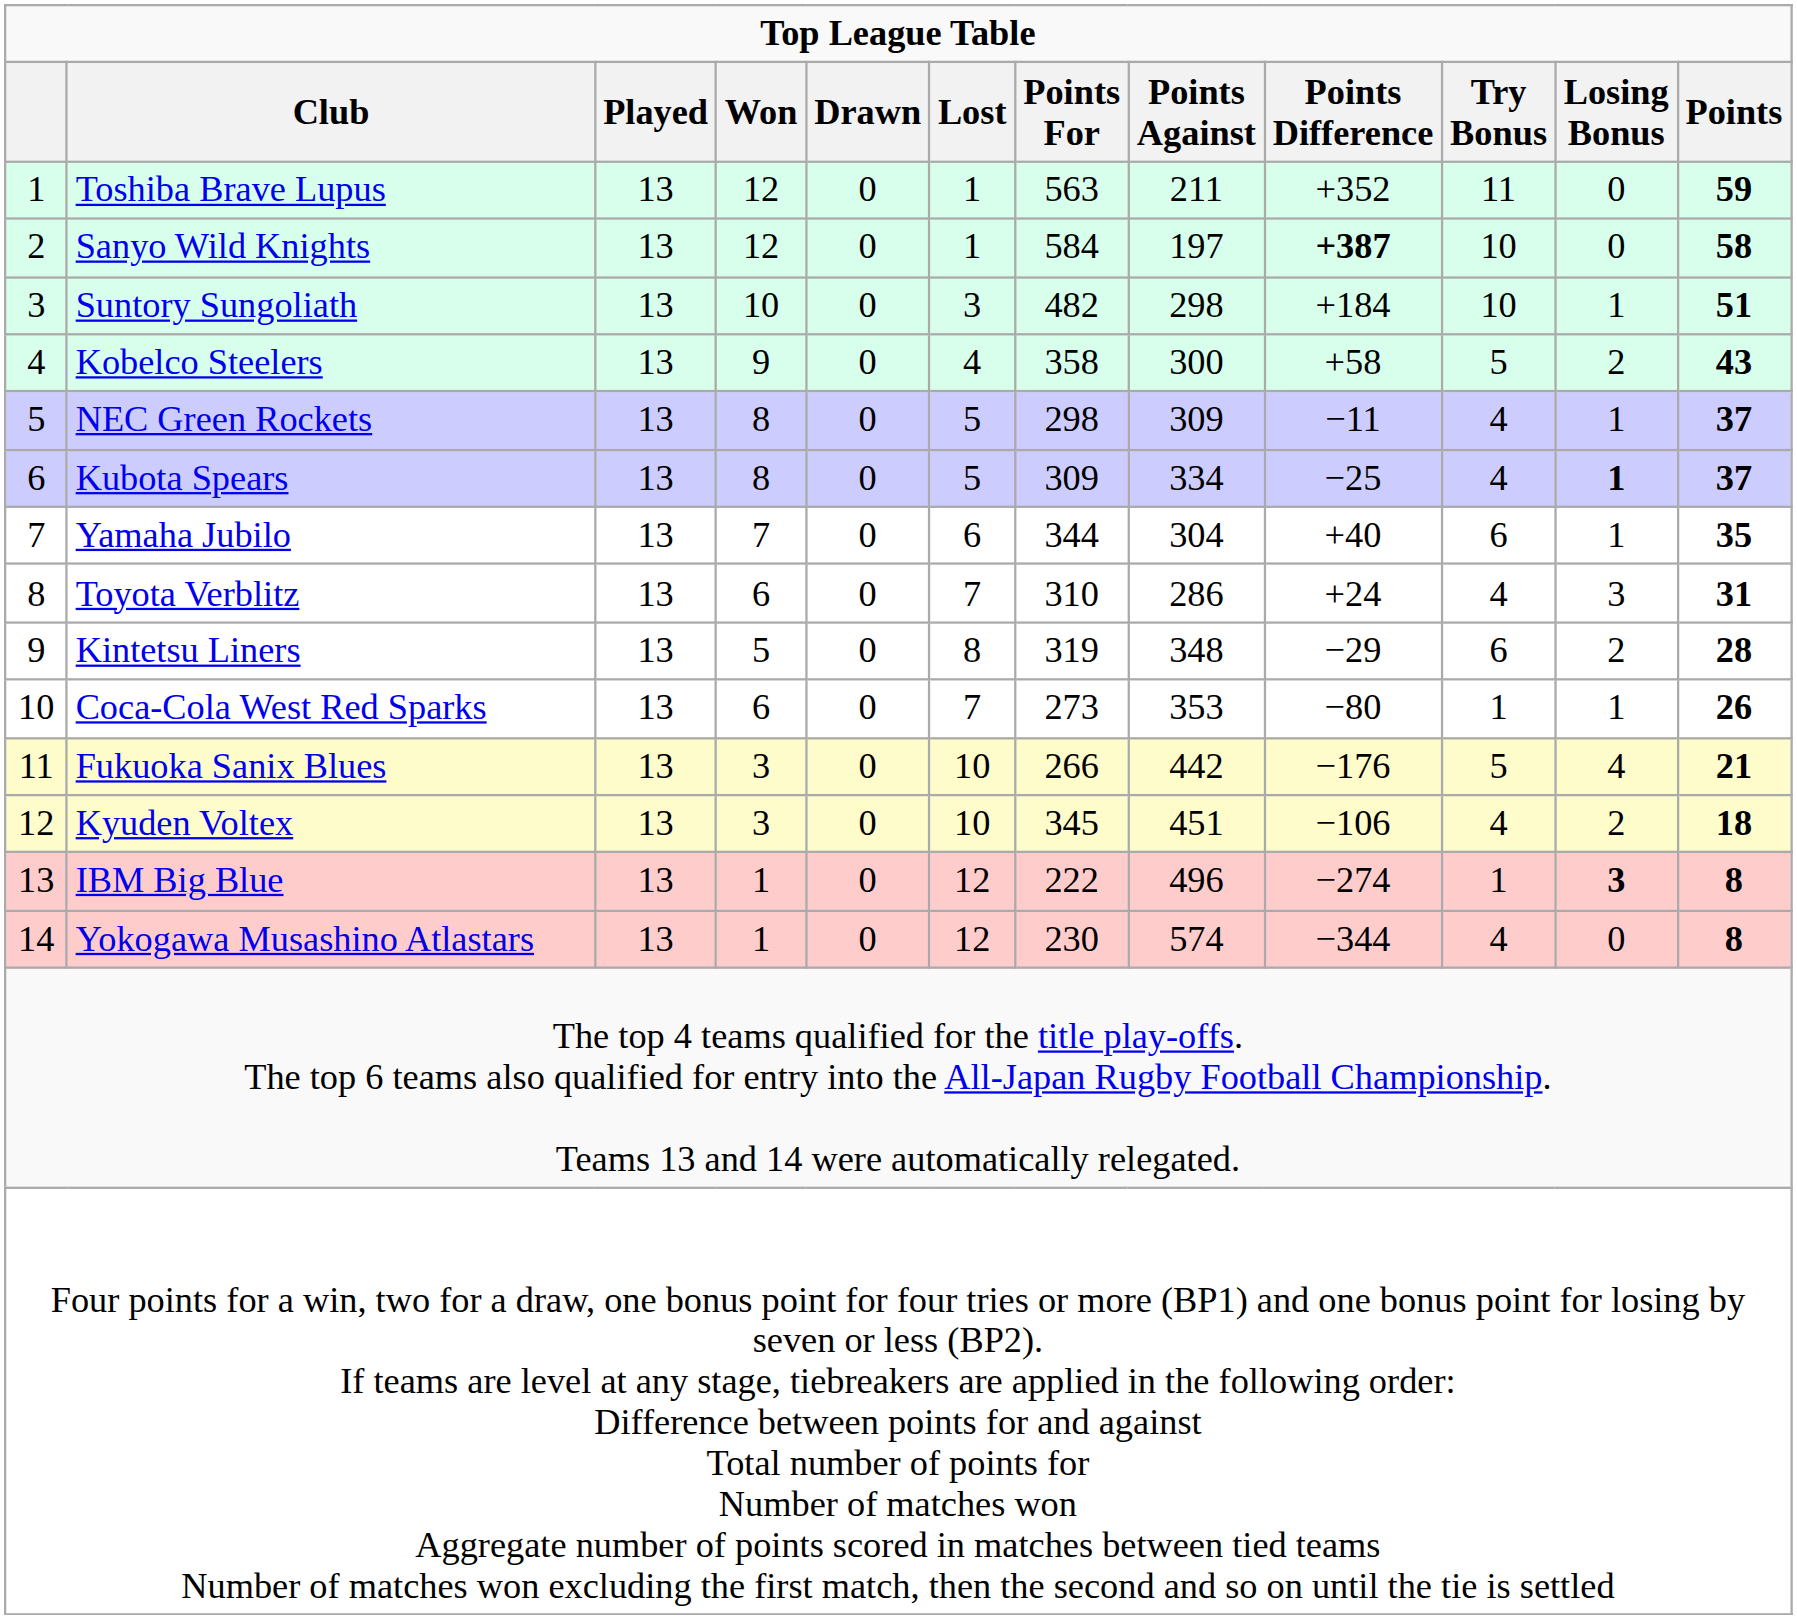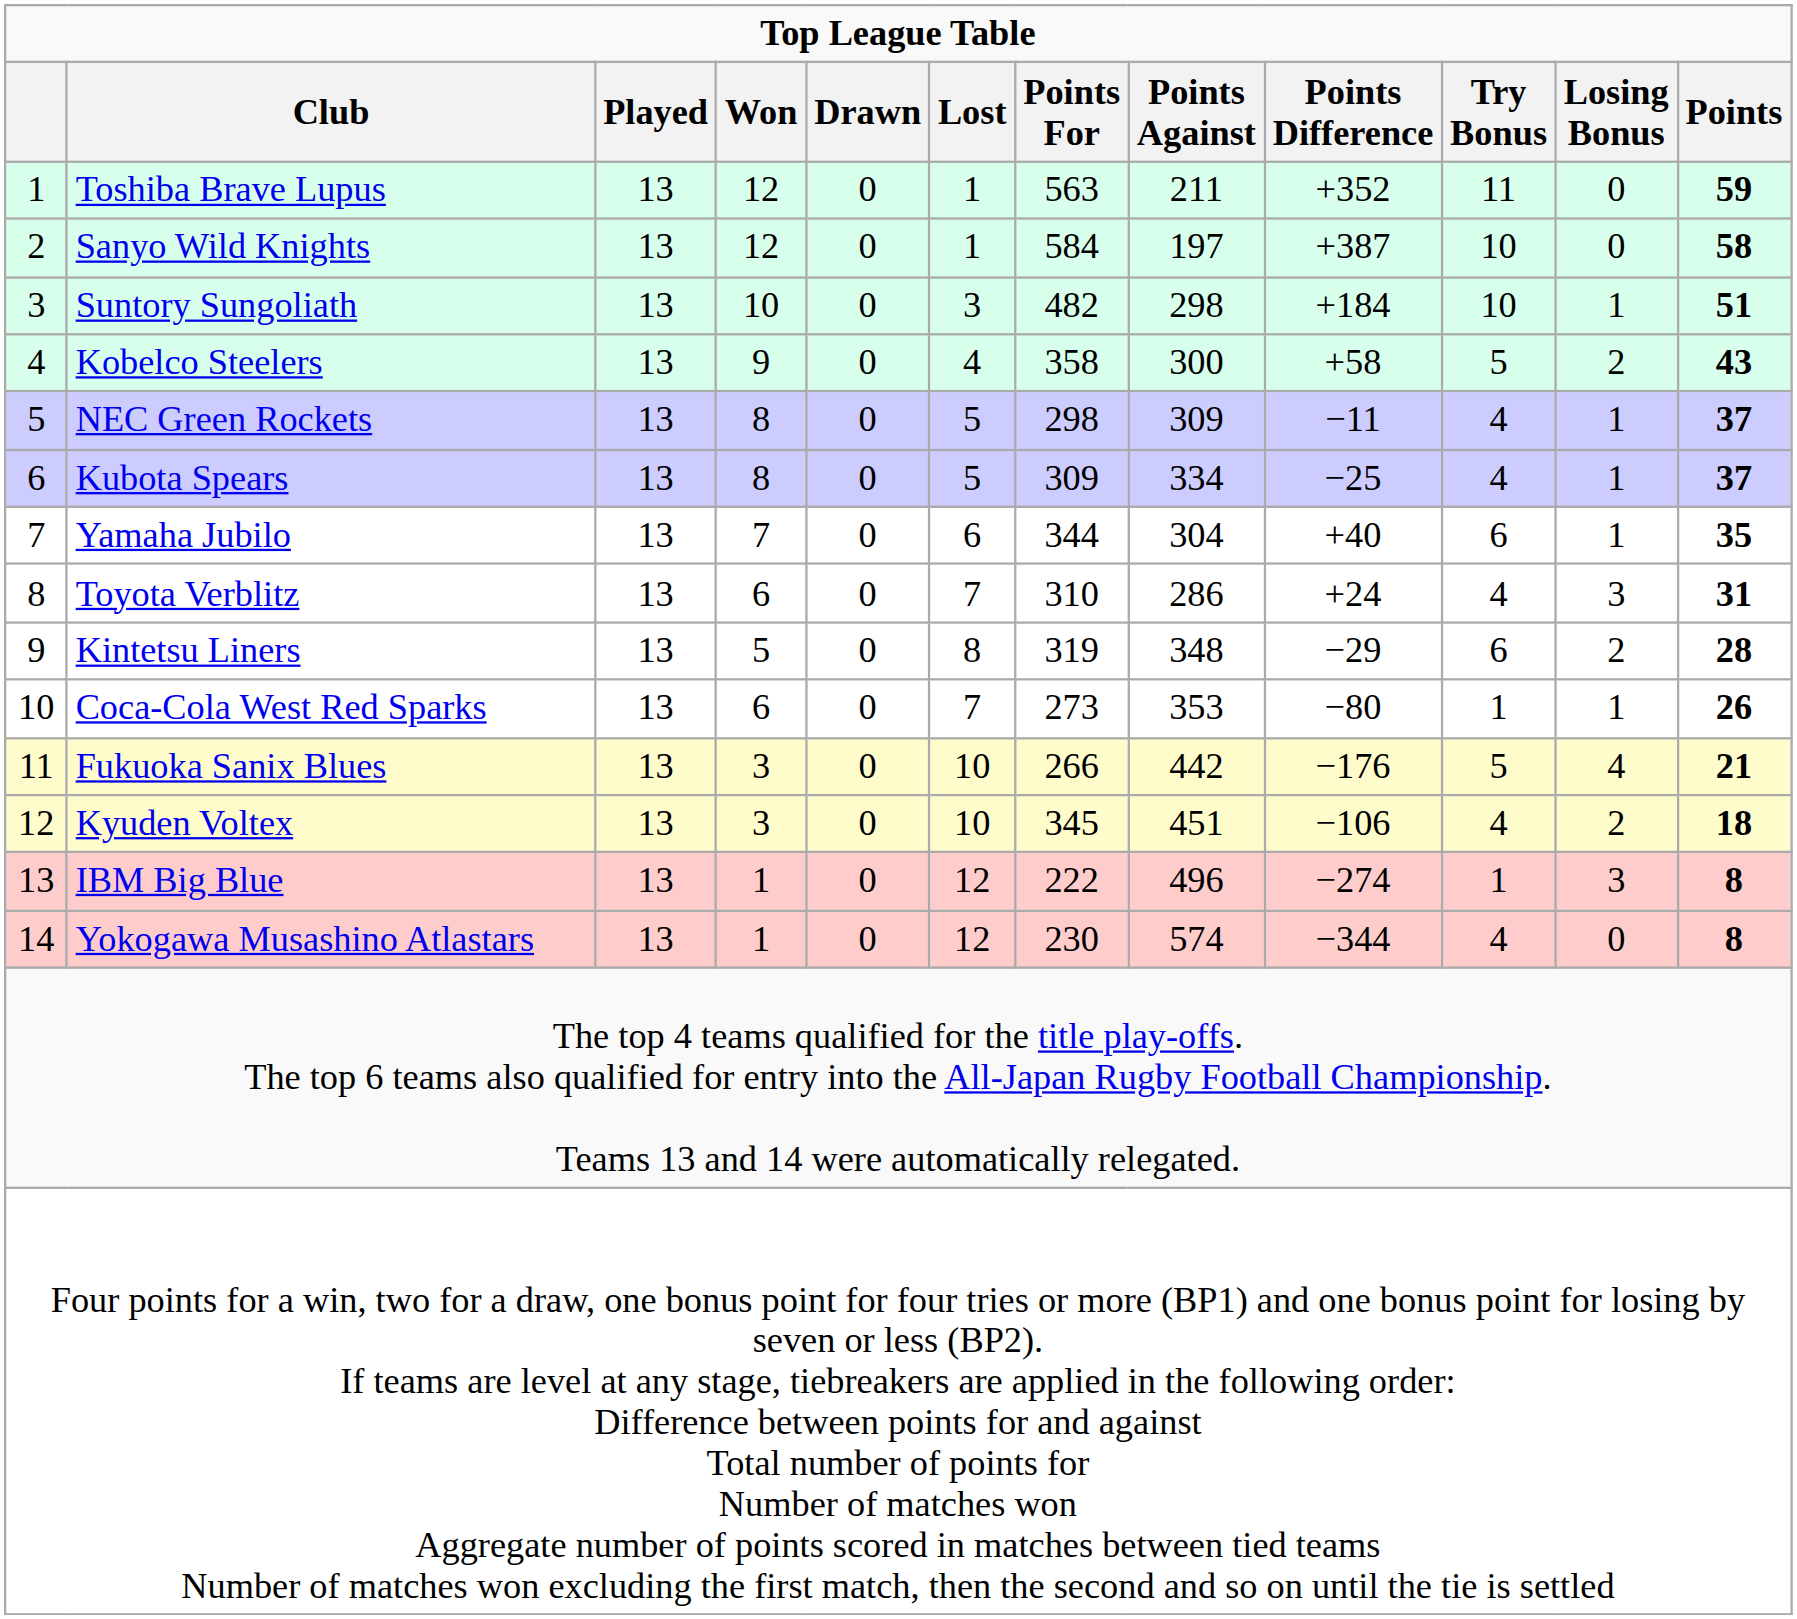(1353, 246) bold -> (1353, 246) normal
(1616, 477) bold -> (1616, 477) normal
(1616, 880) bold -> (1616, 880) normal
